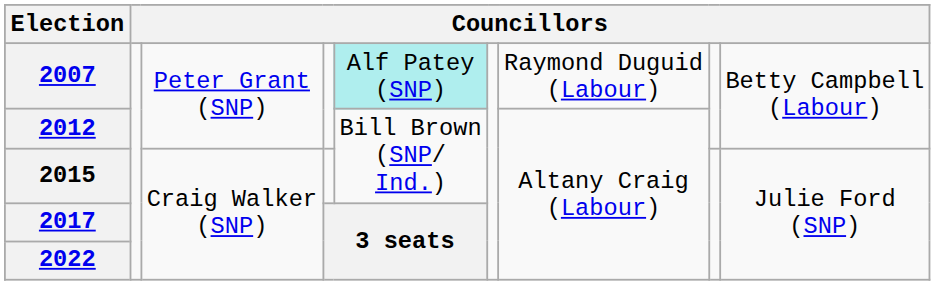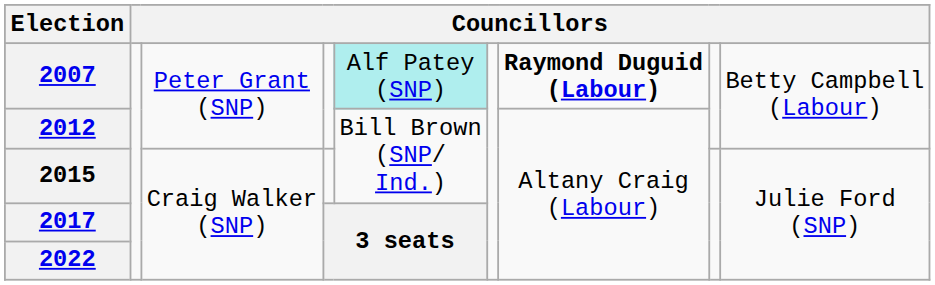(603, 76) normal -> (603, 76) bold
